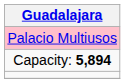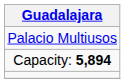(62, 37) pink background -> (62, 37) no background
